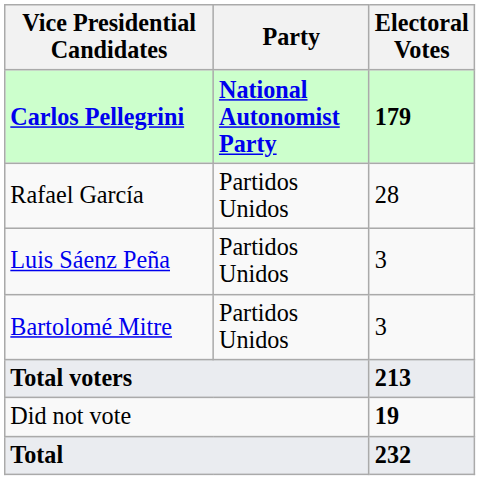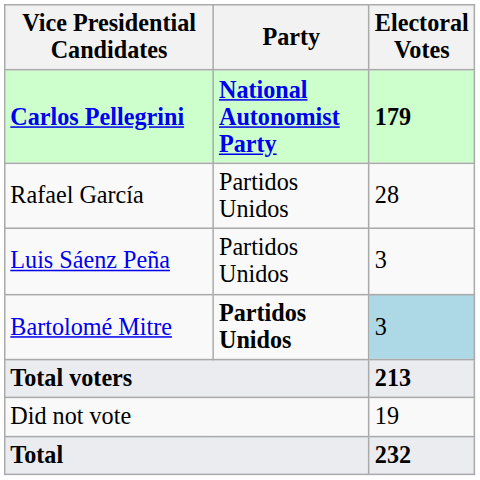(259, 326) normal -> (263, 326) bold
(381, 326) no background -> (381, 326) lightblue background
(387, 416) bold -> (387, 416) normal
